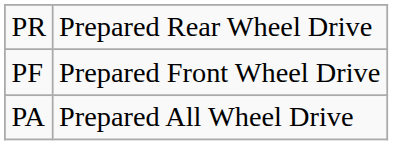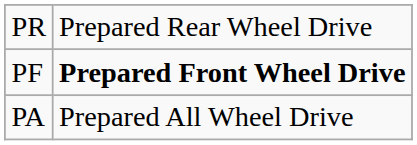(220, 71) normal -> (232, 71) bold
